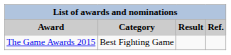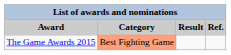(137, 42) no background -> (137, 42) lightsalmon background
